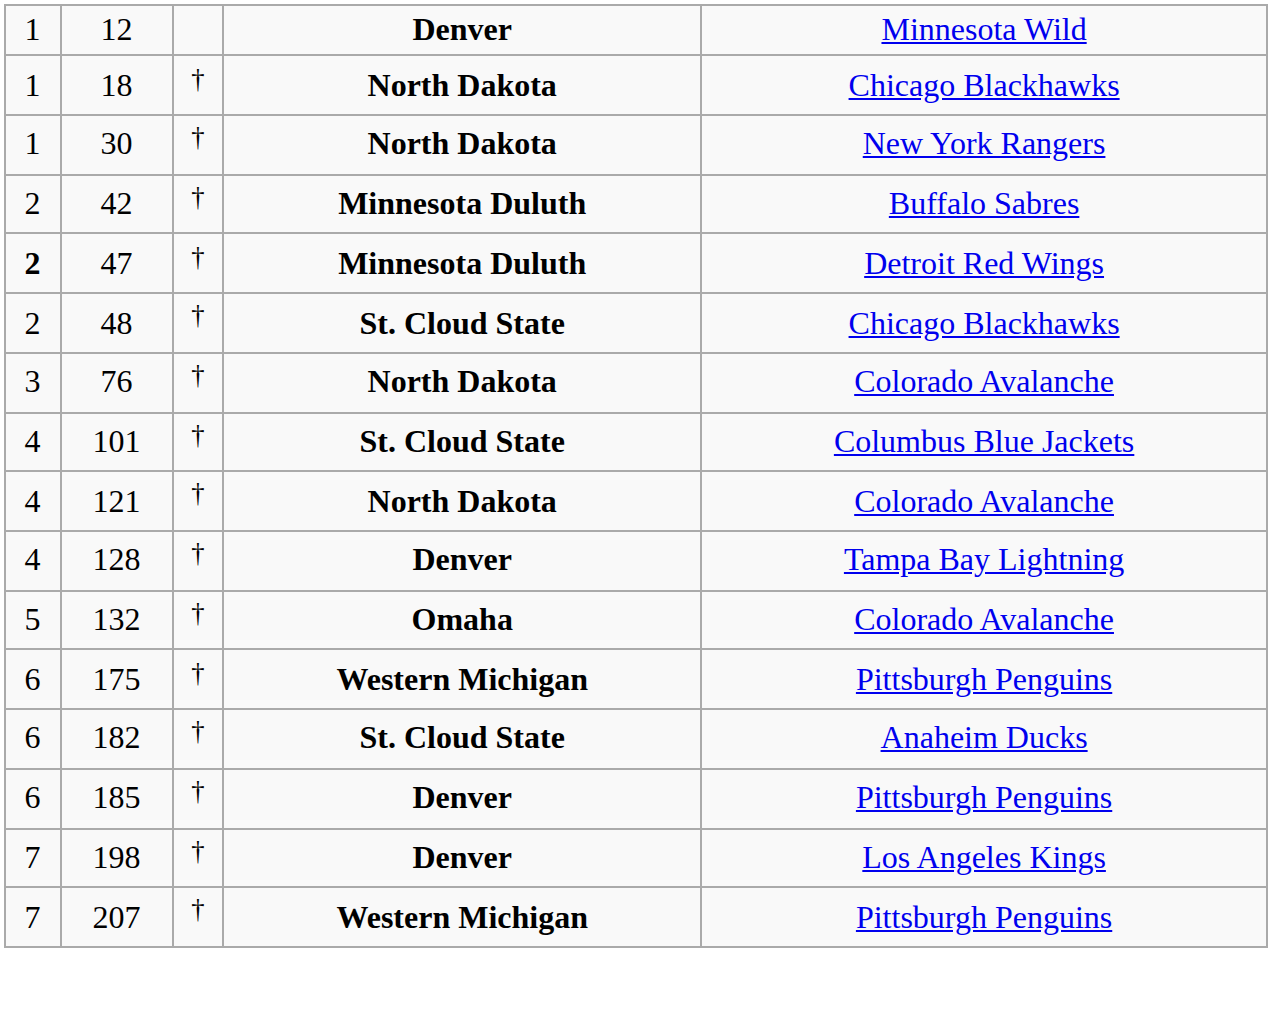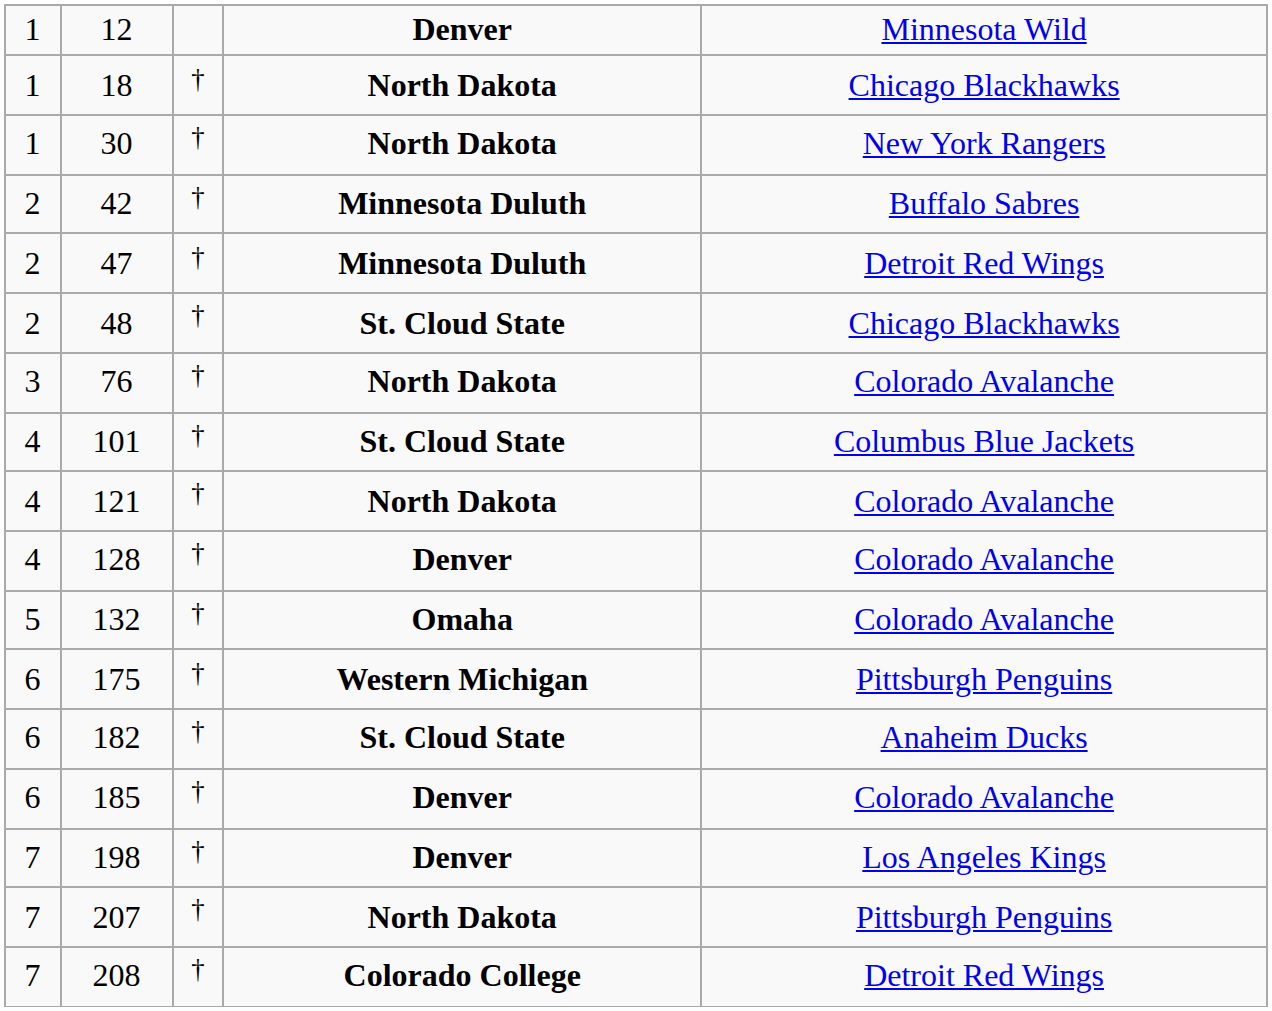(33, 263) bold -> (33, 263) normal
(984, 560) Tampa Bay Lightning -> (984, 560) Colorado Avalanche
(984, 797) Pittsburgh Penguins -> (984, 797) Colorado Avalanche
(462, 916) Western Michigan -> (462, 916) North Dakota
+ row: (116, 976)
